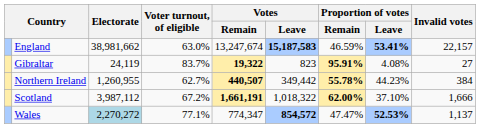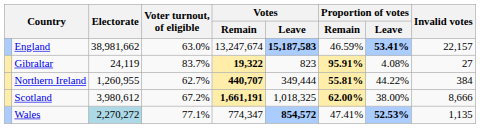(246, 81) 440,507 -> (246, 81) 440,707
(299, 81) 349,442 -> (299, 81) 349,444
(346, 81) 55.78% -> (346, 81) 55.81%
(393, 81) 44.23% -> (393, 81) 44.22%
(118, 98) 3,987,112 -> (118, 98) 3,980,612
(295, 98) 1,018,322 -> (295, 98) 1,018,325
(393, 98) 37.10% -> (393, 98) 38.00%
(461, 98) 1,666 -> (461, 98) 8,666
(347, 115) 47.47% -> (347, 115) 47.41%
(461, 115) 1,137 -> (461, 115) 1,135
